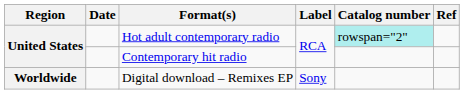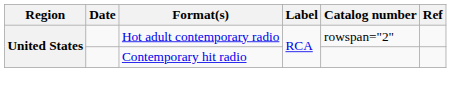(373, 36) paleturquoise background -> (359, 36) no background
- row: (207, 78)
